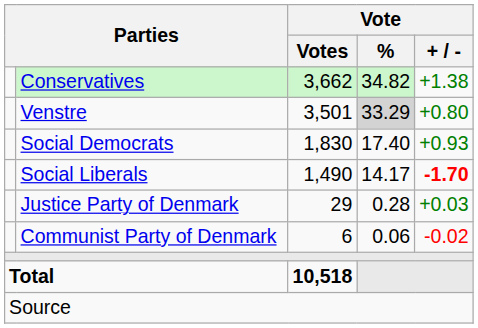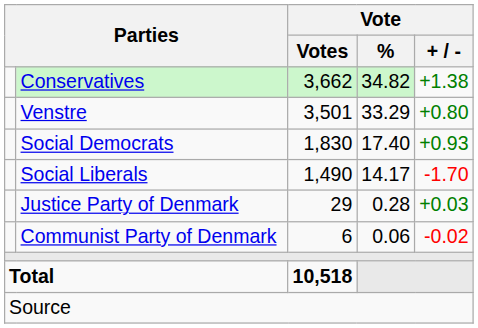(386, 112) lightgrey background -> (386, 112) no background
(446, 174) bold -> (446, 174) normal
